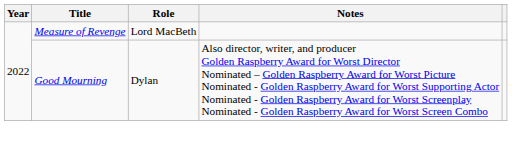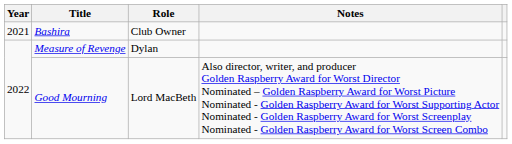+ row: (52, 31)
(163, 31) Lord MacBeth -> (144, 48) Dylan
(144, 80) Dylan -> (163, 98) Lord MacBeth
